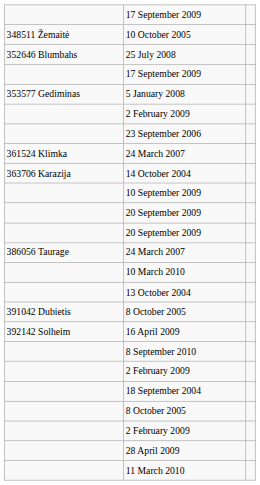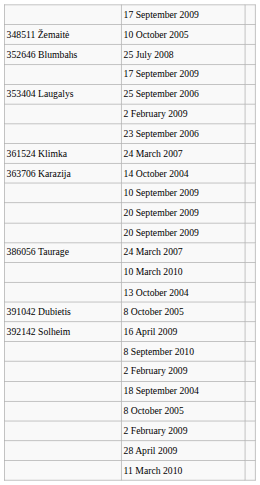+ row: (40, 94)
- row: (43, 94)
